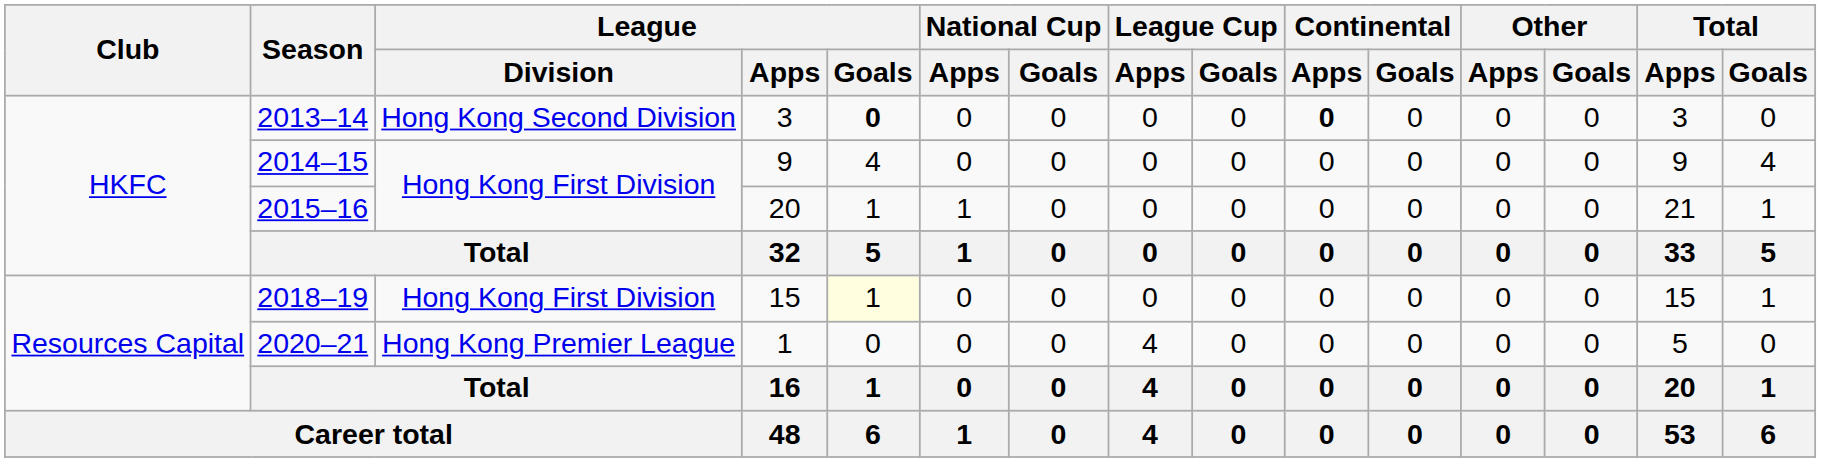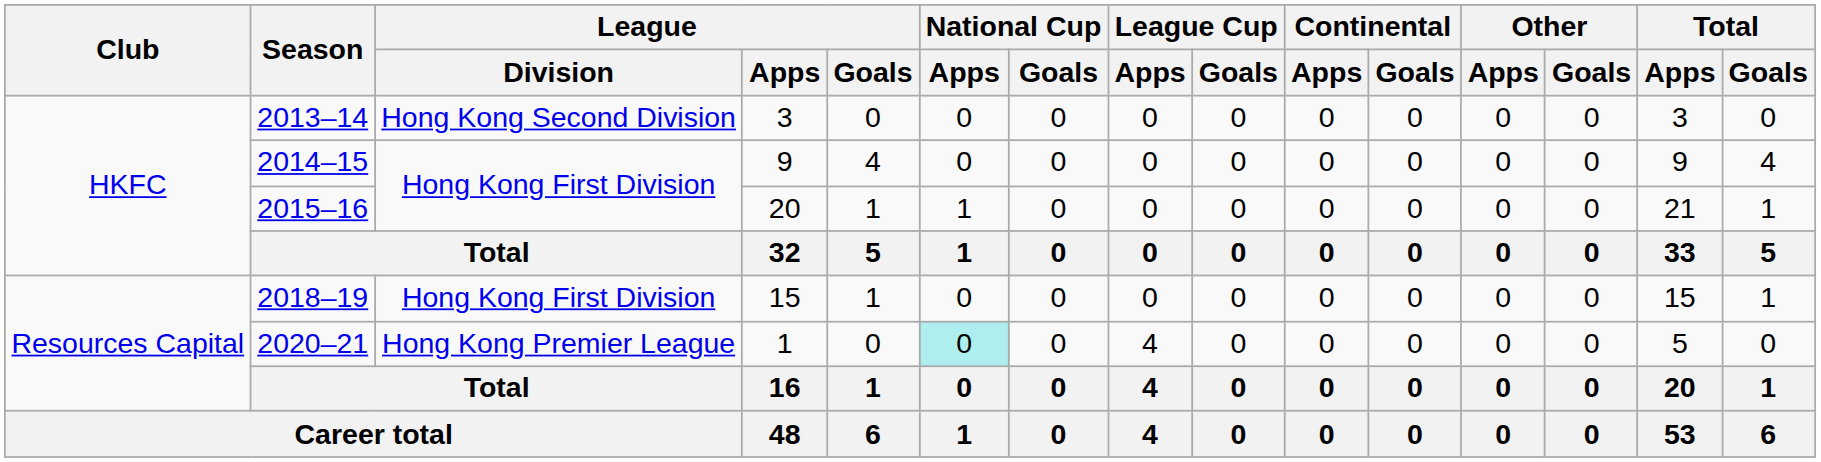(873, 117) bold -> (873, 117) normal
(1327, 117) bold -> (1327, 117) normal
(873, 298) lightyellow background -> (873, 298) no background
(964, 343) no background -> (964, 343) paleturquoise background
